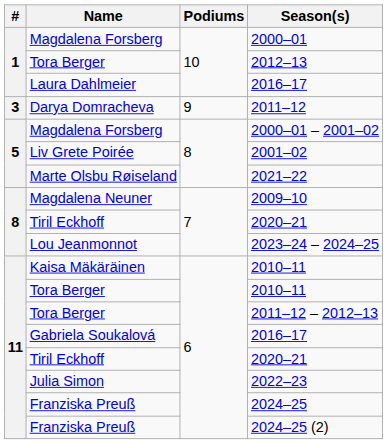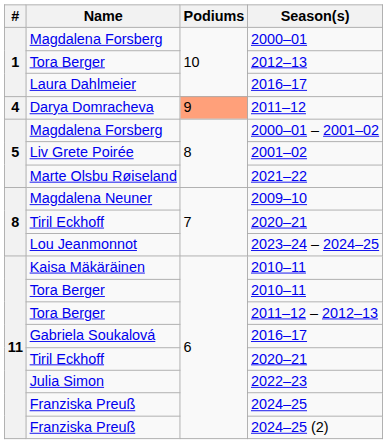(15, 107) 3 -> (15, 107) 4
(188, 107) no background -> (188, 107) lightsalmon background
